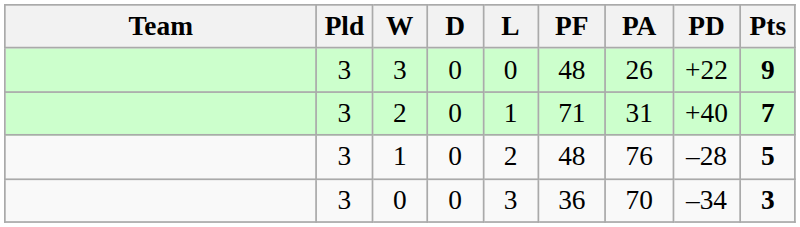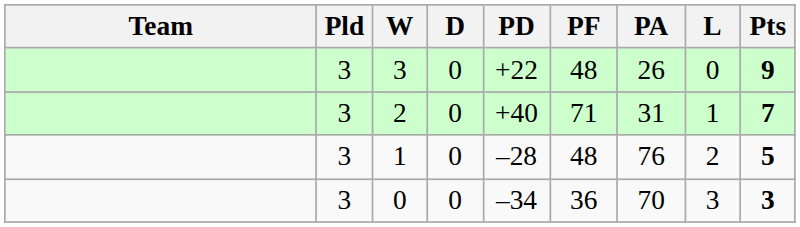columns swapped: (510, 26) <-> (706, 26)
